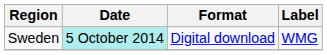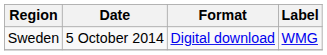(115, 38) paleturquoise background -> (115, 38) no background
